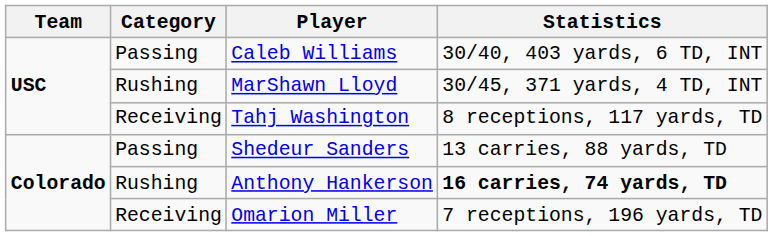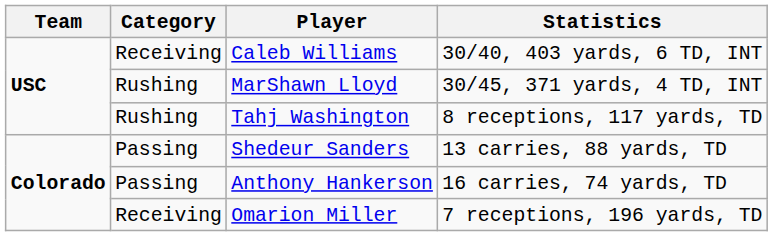(157, 54) Passing -> (169, 54) Receiving
(169, 118) Receiving -> (157, 118) Rushing
(157, 183) Rushing -> (157, 183) Passing
(585, 183) bold -> (585, 183) normal
